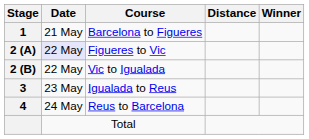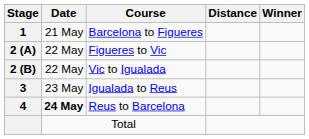(63, 50) lavender background -> (64, 50) no background
(63, 106) normal -> (64, 106) bold
